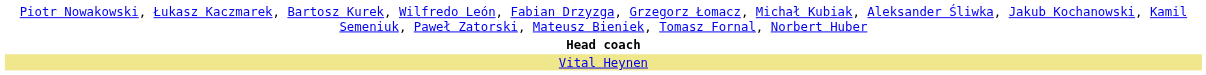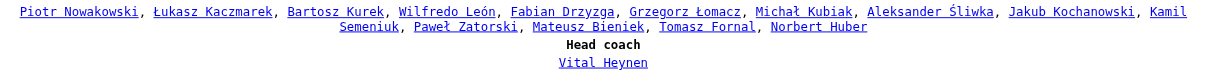(603, 62) khaki background -> (603, 62) no background
